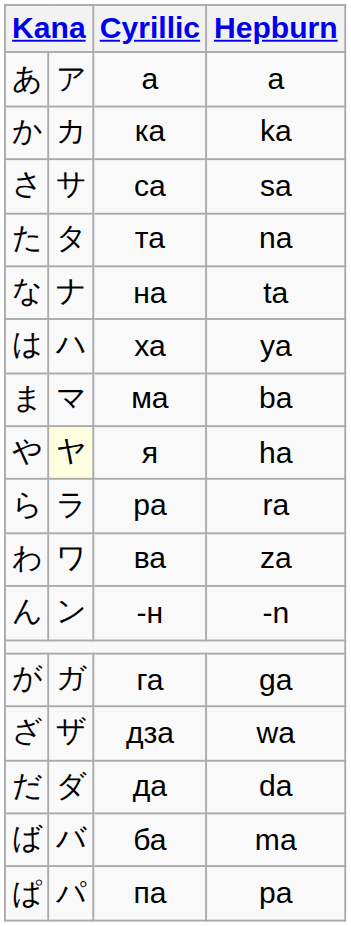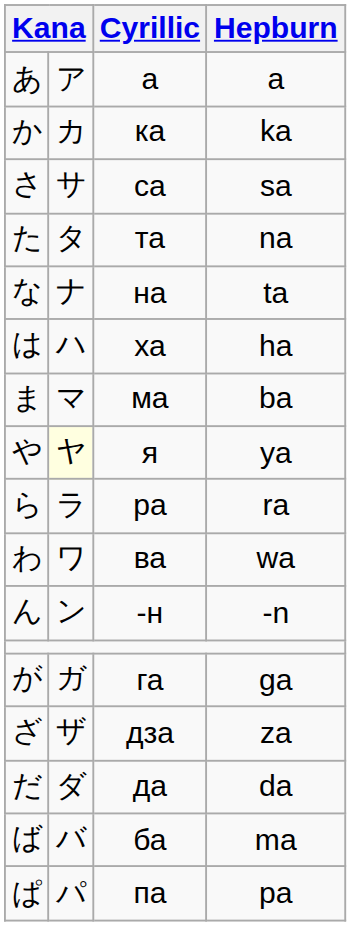(276, 345) ya -> (276, 345) ha
(276, 452) ha -> (276, 452) ya
(276, 559) za -> (276, 559) wa
(276, 732) wa -> (276, 732) za
